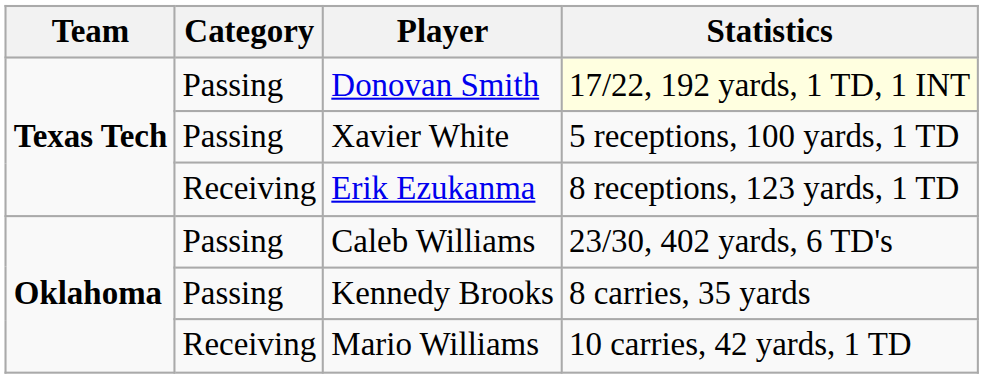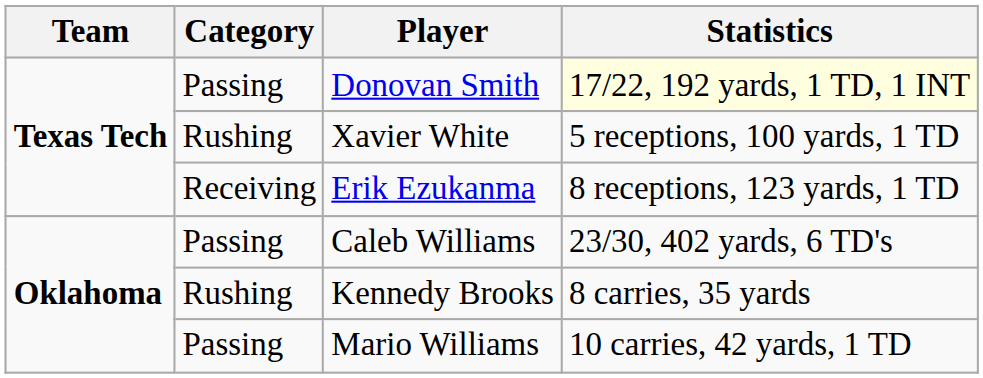(233, 136) Passing -> (237, 136) Rushing
(233, 292) Passing -> (237, 292) Rushing
(249, 345) Receiving -> (233, 345) Passing
